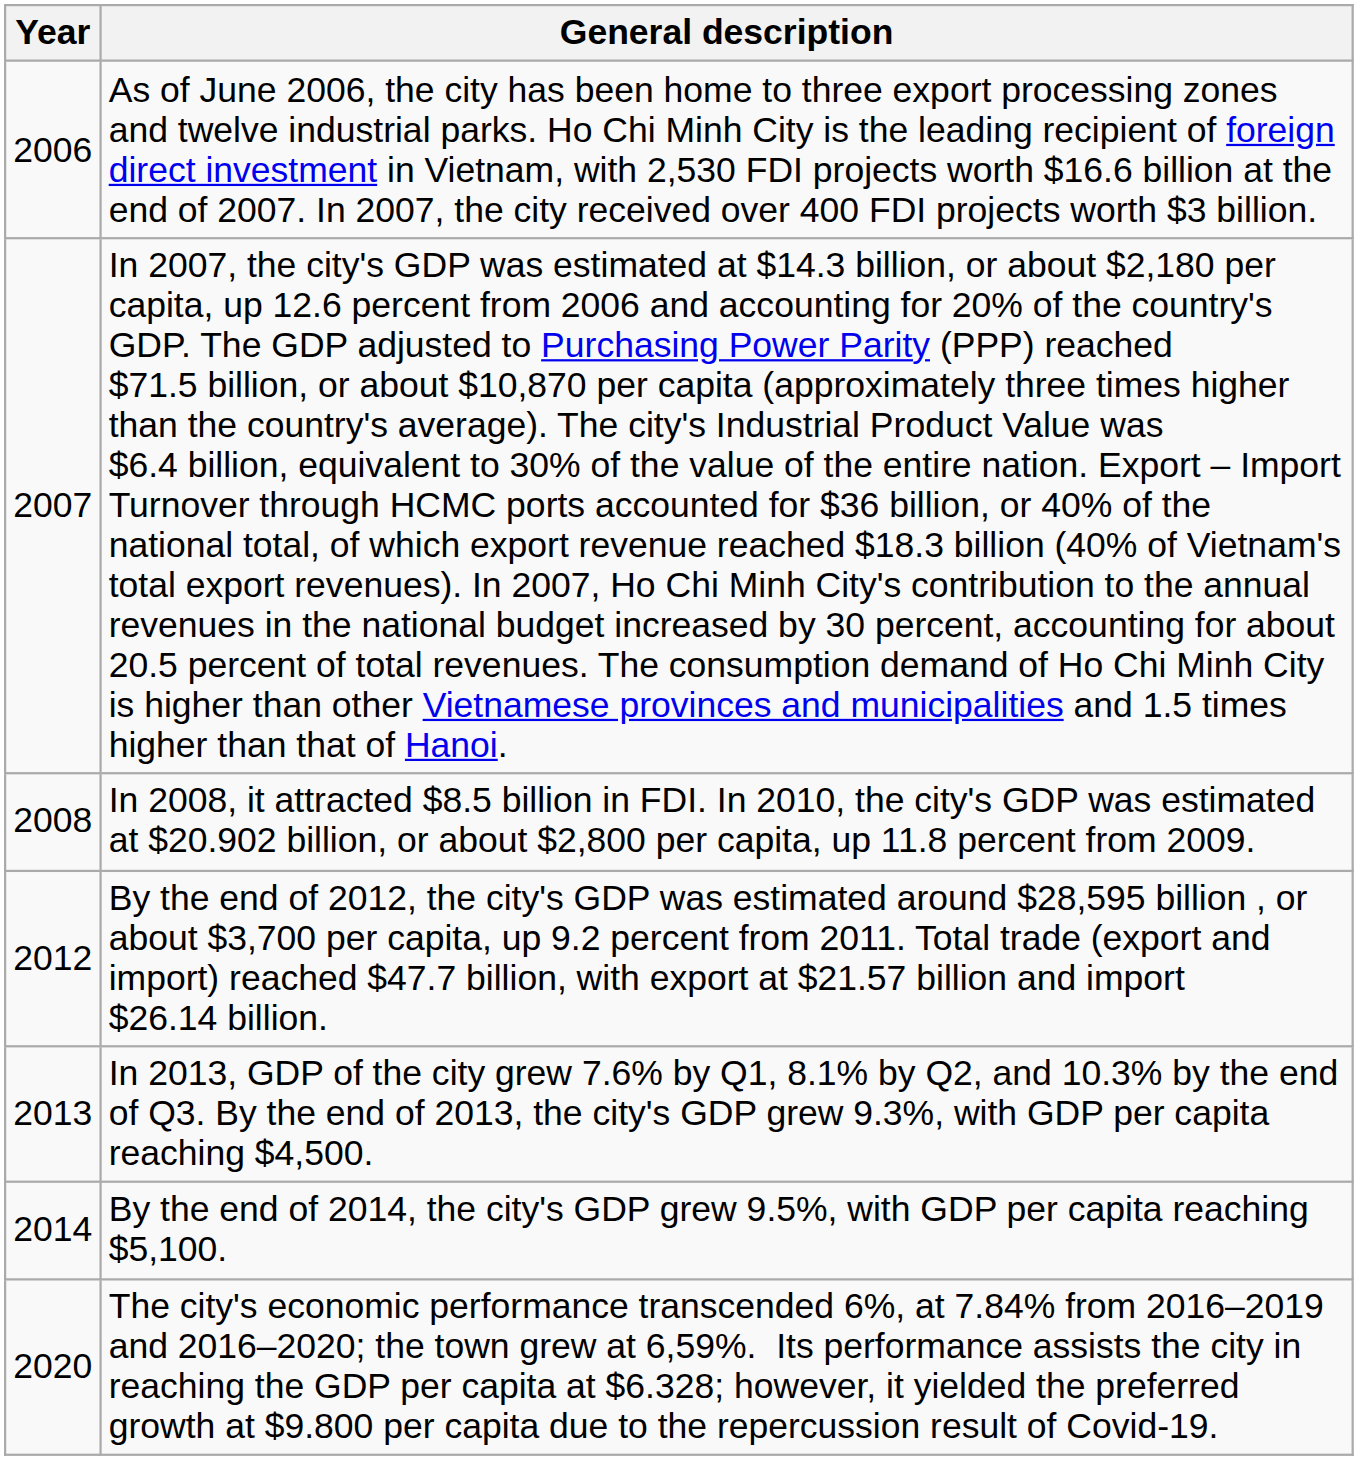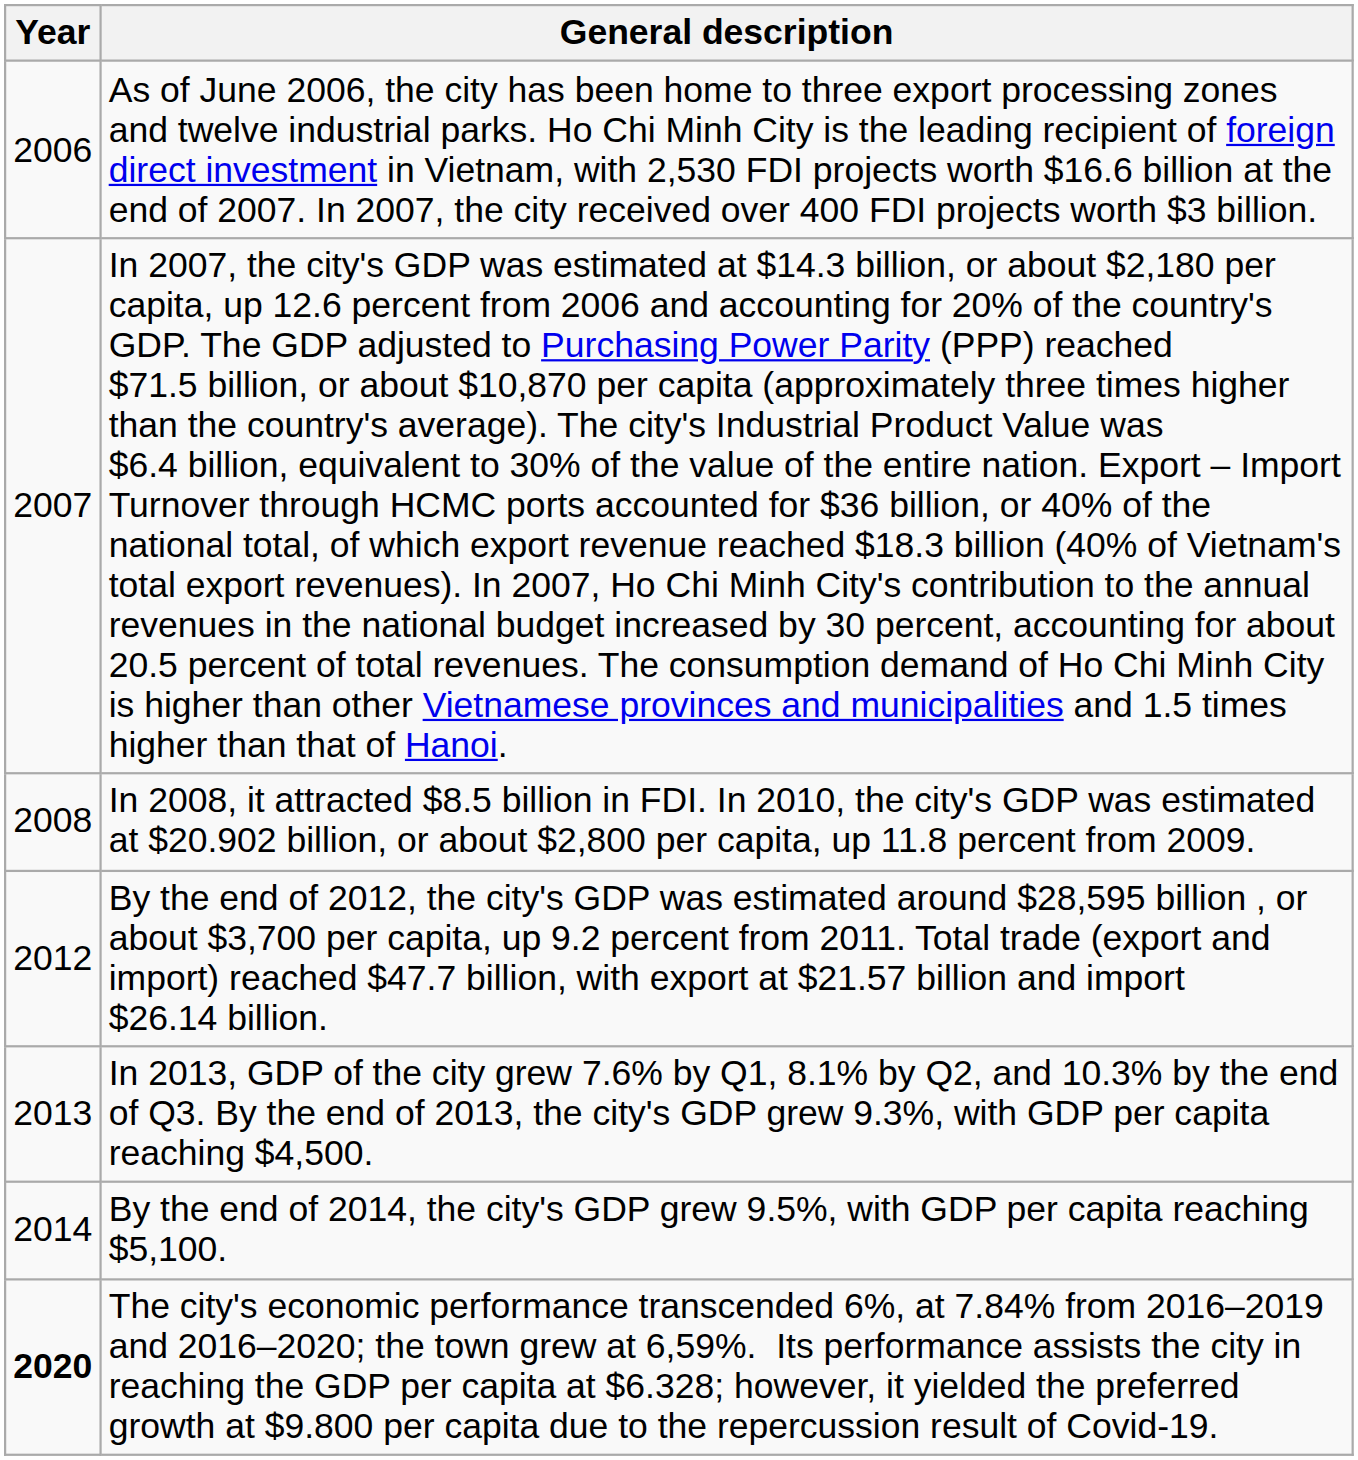(53, 1366) normal -> (53, 1366) bold
